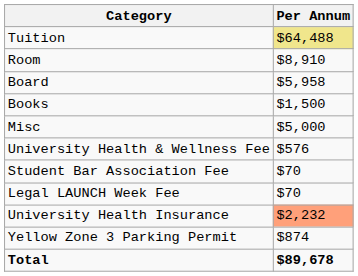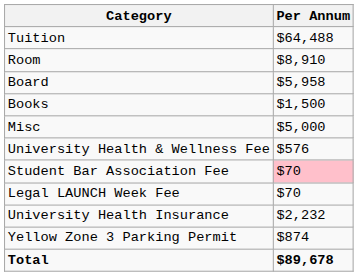(305, 38) khaki background -> (305, 38) no background
(289, 171) no background -> (289, 171) pink background
(301, 216) lightsalmon background -> (301, 216) no background
